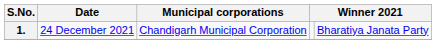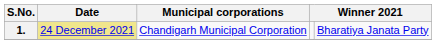(87, 30) no background -> (87, 30) khaki background
